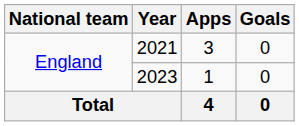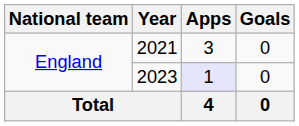(209, 76) no background -> (209, 76) lavender background
